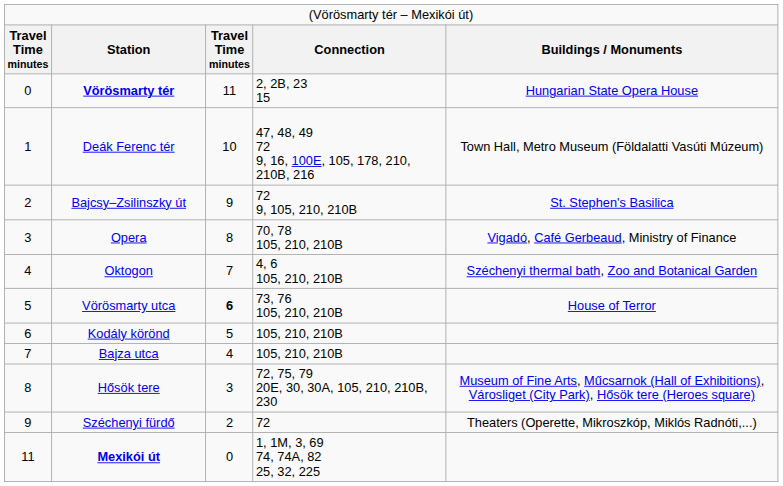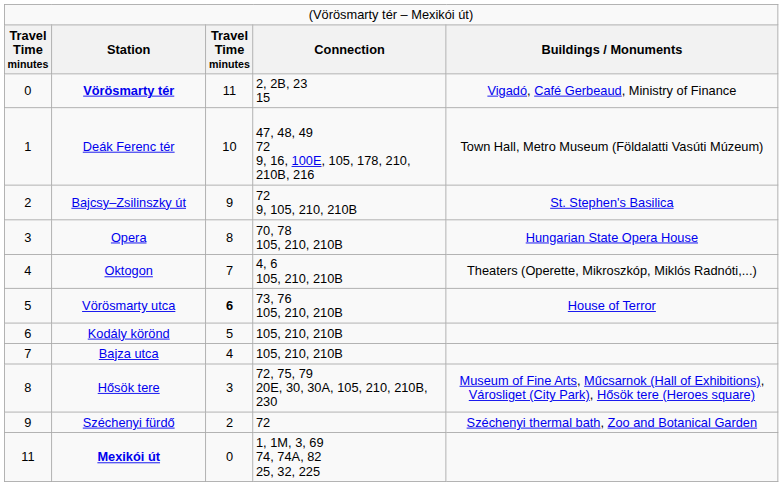(612, 91) Hungarian State Opera House -> (612, 91) Vigadó, Café Gerbeaud, Ministry of Finance
(612, 237) Vigadó, Café Gerbeaud, Ministry of Finance -> (612, 237) Hungarian State Opera House
(612, 272) Széchenyi thermal bath, Zoo and Botanical Garden -> (612, 272) Theaters (Operette, Mikroszkóp, Miklós Radnóti,...)
(612, 423) Theaters (Operette, Mikroszkóp, Miklós Radnóti,...) -> (612, 423) Széchenyi thermal bath, Zoo and Botanical Garden
